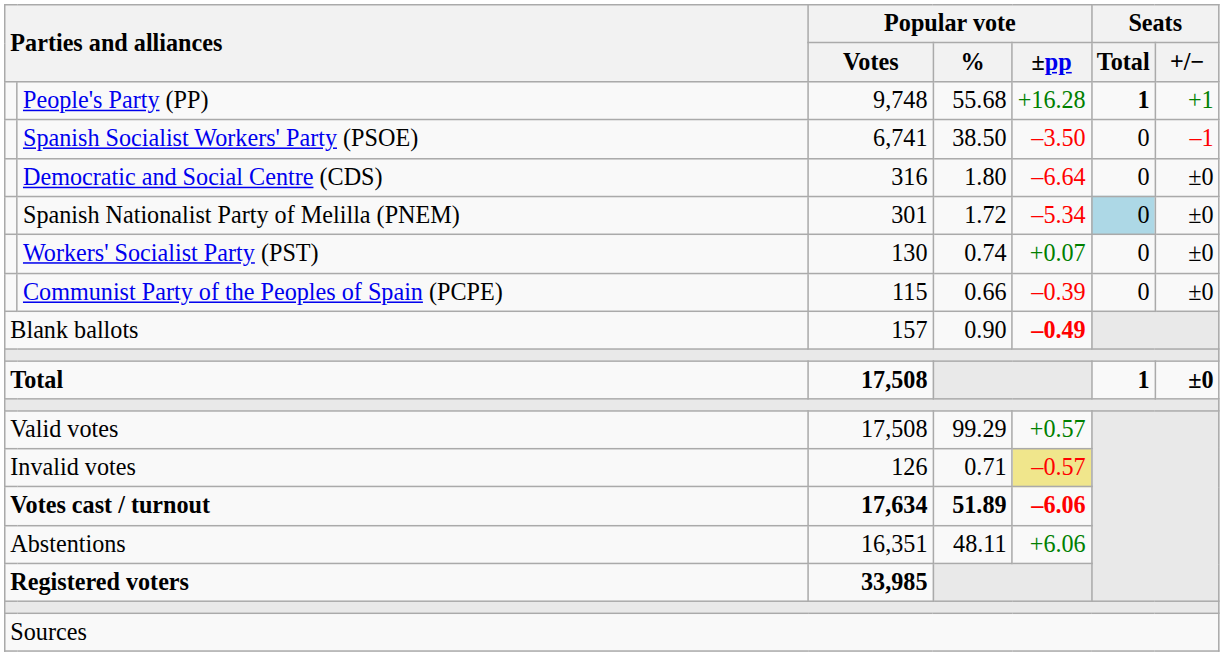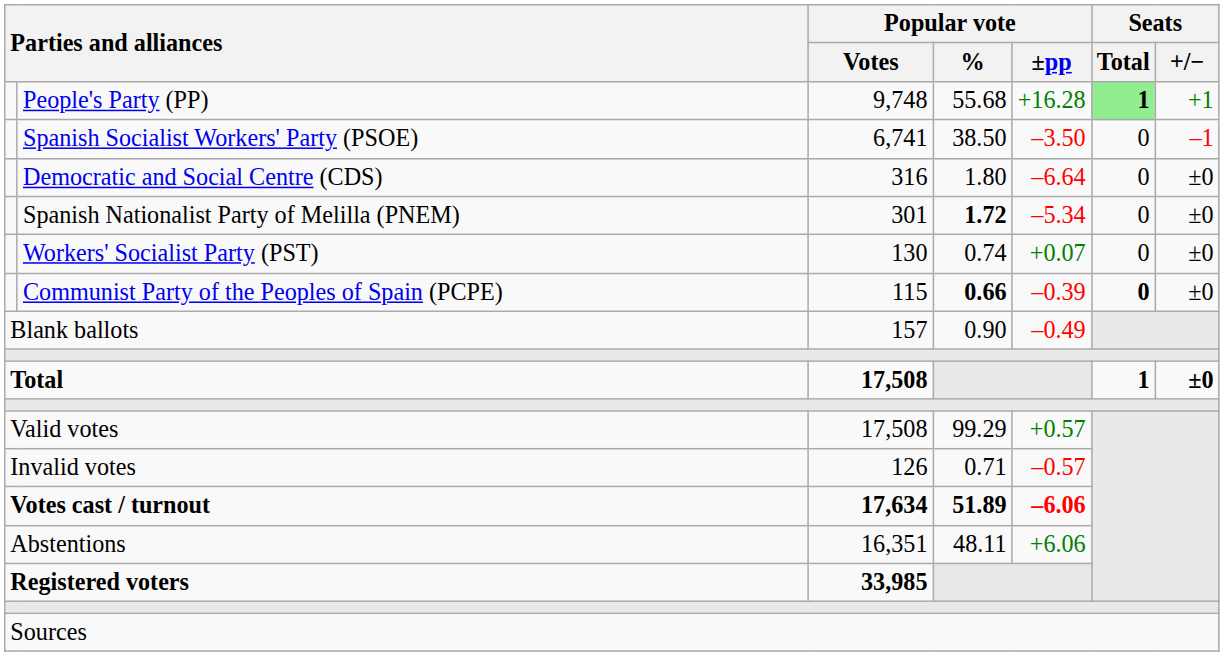(1144, 100) no background -> (1144, 100) lightgreen background
(985, 215) normal -> (985, 215) bold
(1144, 215) lightblue background -> (1144, 215) no background
(985, 291) normal -> (985, 291) bold
(1144, 291) normal -> (1144, 291) bold
(1058, 330) bold -> (1058, 330) normal
(1058, 467) khaki background -> (1058, 467) no background
